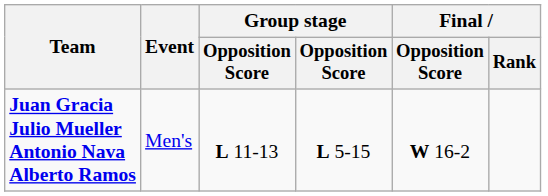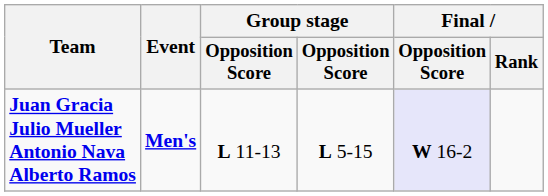(169, 140) normal -> (171, 140) bold
(440, 151) no background -> (442, 151) lavender background
